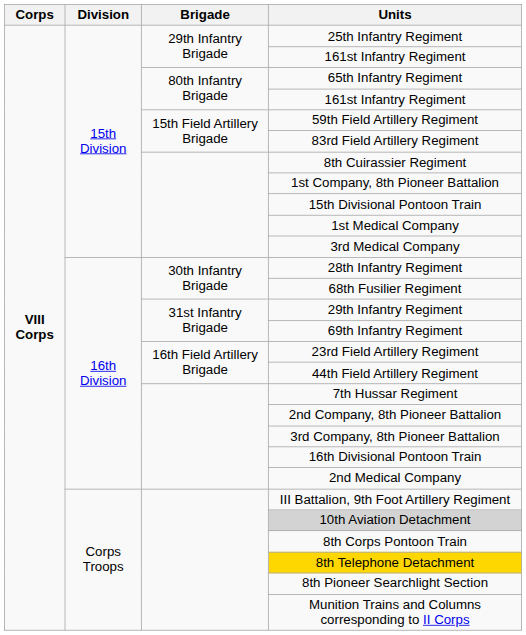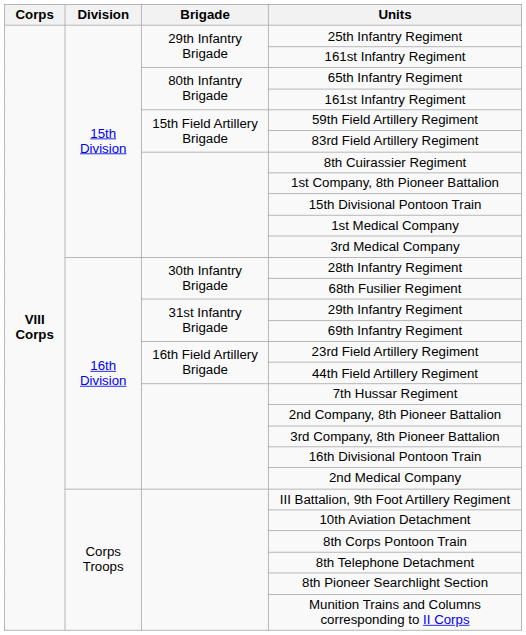(395, 520) lightgrey background -> (395, 520) no background
(395, 562) gold background -> (395, 562) no background
